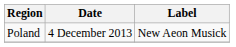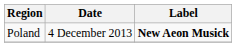(182, 32) normal -> (183, 32) bold
